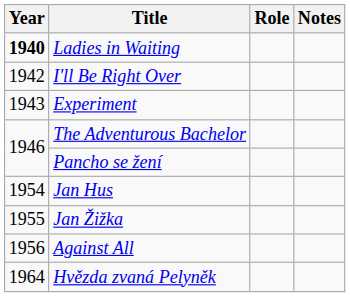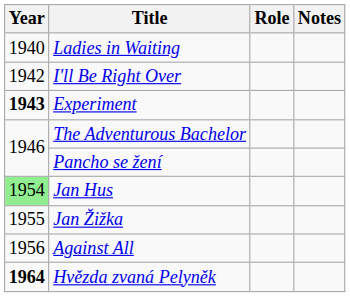(27, 47) bold -> (27, 47) normal
(27, 104) normal -> (27, 104) bold
(27, 190) no background -> (27, 190) lightgreen background
(27, 276) normal -> (27, 276) bold
